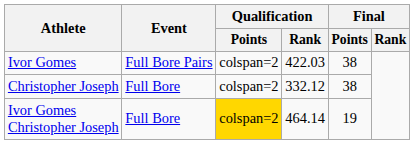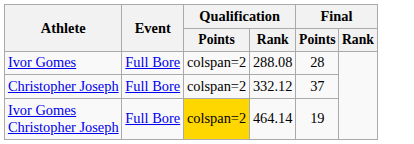(169, 62) Full Bore Pairs -> (153, 62) Full Bore
(305, 62) 422.03 -> (273, 62) 288.08
(350, 62) 38 -> (317, 62) 28
(350, 86) 38 -> (317, 86) 37
